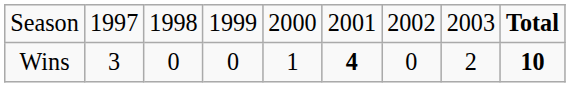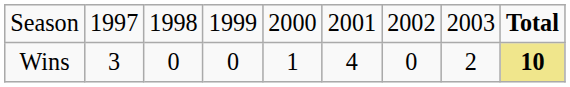(352, 61) bold -> (352, 61) normal
(532, 61) no background -> (532, 61) khaki background
